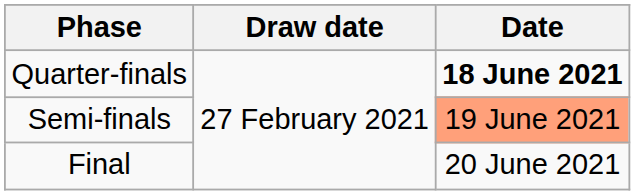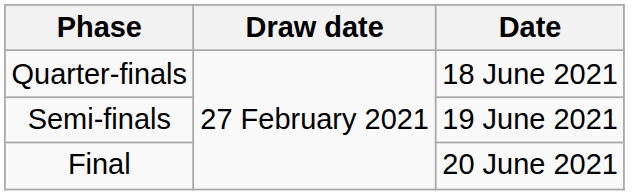(532, 73) bold -> (530, 73) normal
(532, 119) lightsalmon background -> (530, 119) no background
